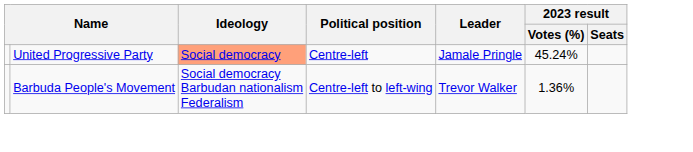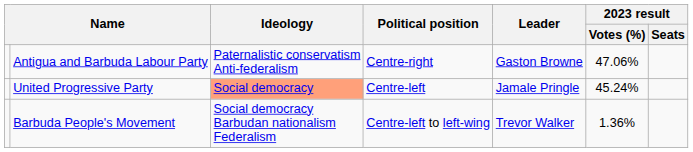+ row: (110, 61)
